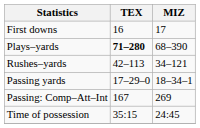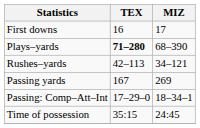(131, 81) 17–29–0 -> (121, 81) 167
(174, 81) 18–34–1 -> (163, 81) 269
(121, 98) 167 -> (131, 98) 17–29–0
(163, 98) 269 -> (174, 98) 18–34–1
